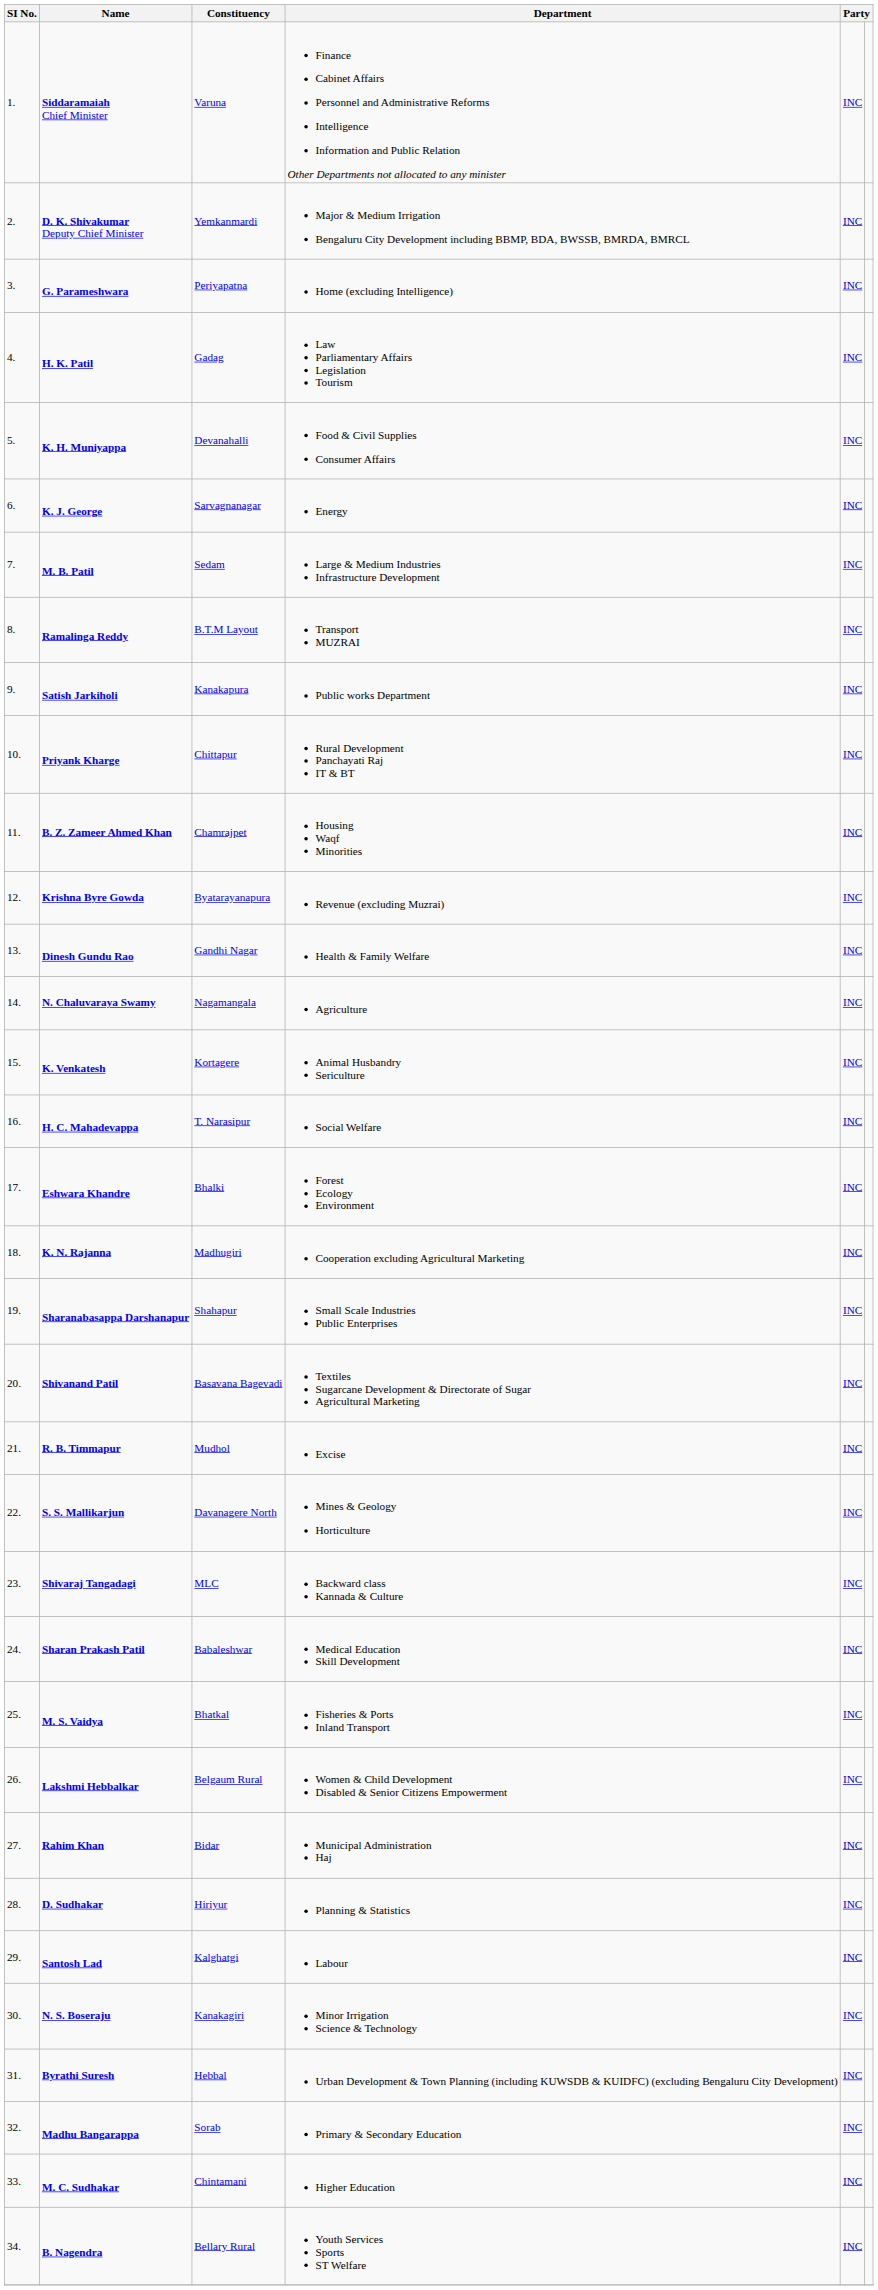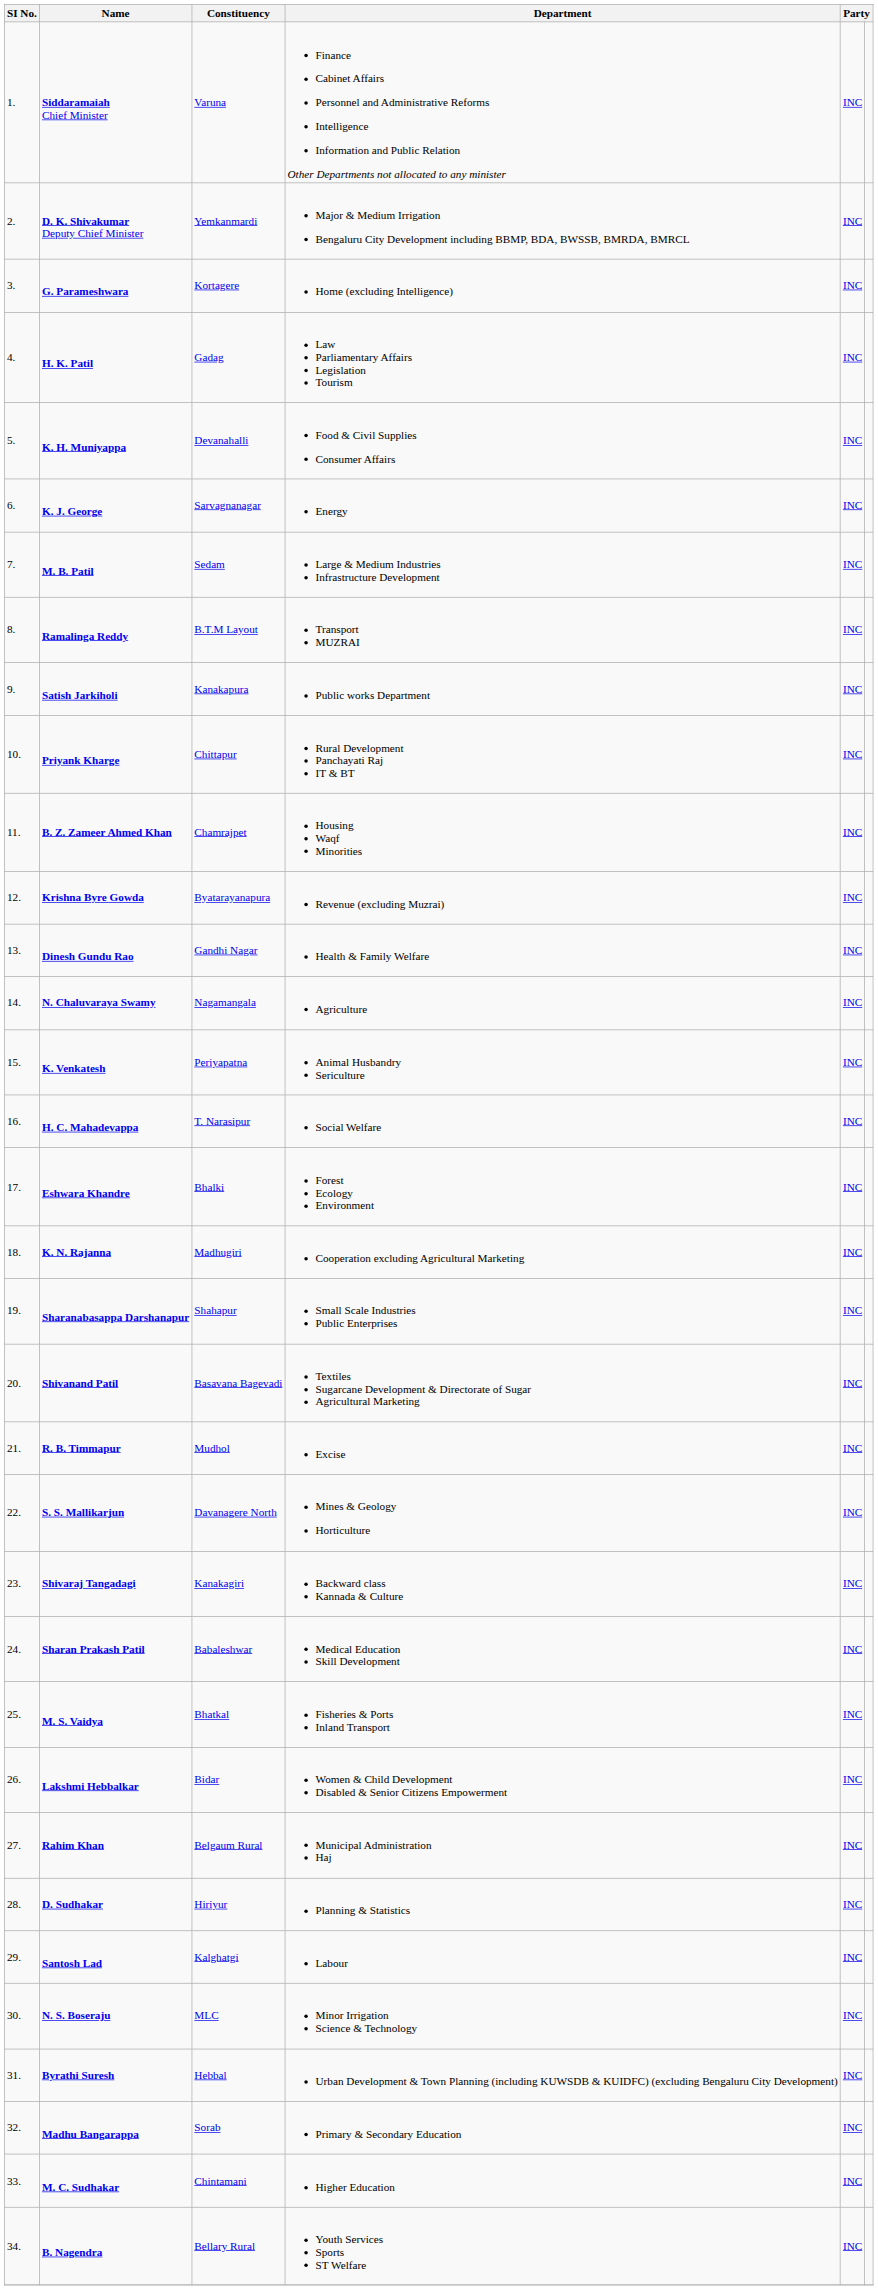(221, 285) Periyapatna -> (217, 285) Kortagere
(217, 1062) Kortagere -> (221, 1062) Periyapatna
(206, 1583) MLC -> (219, 1583) Kanakagiri
(228, 1780) Belgaum Rural -> (207, 1780) Bidar
(207, 1845) Bidar -> (228, 1845) Belgaum Rural
(219, 2016) Kanakagiri -> (206, 2016) MLC
